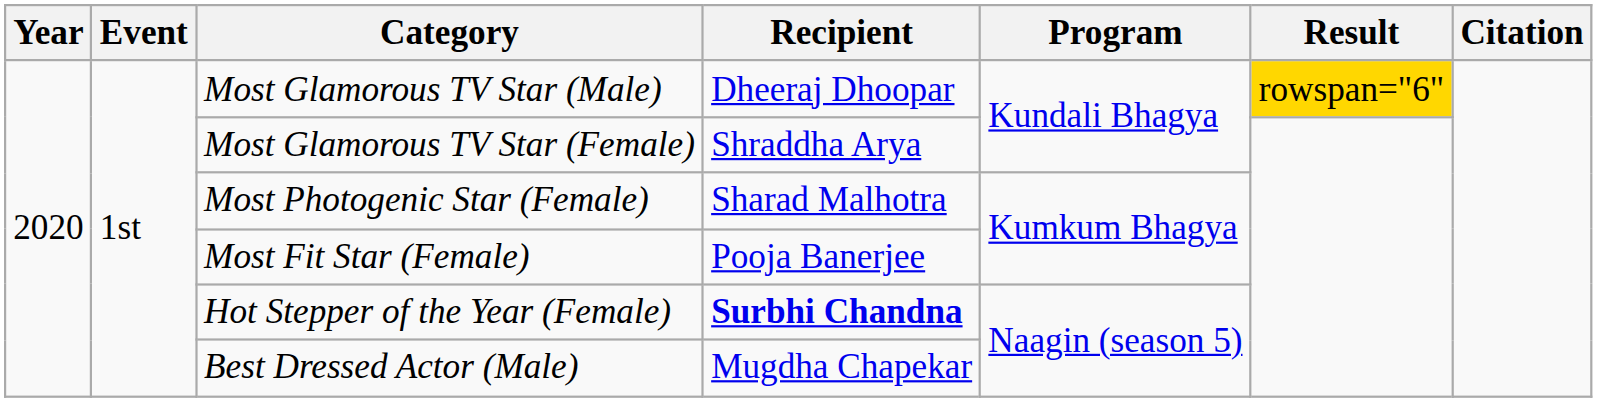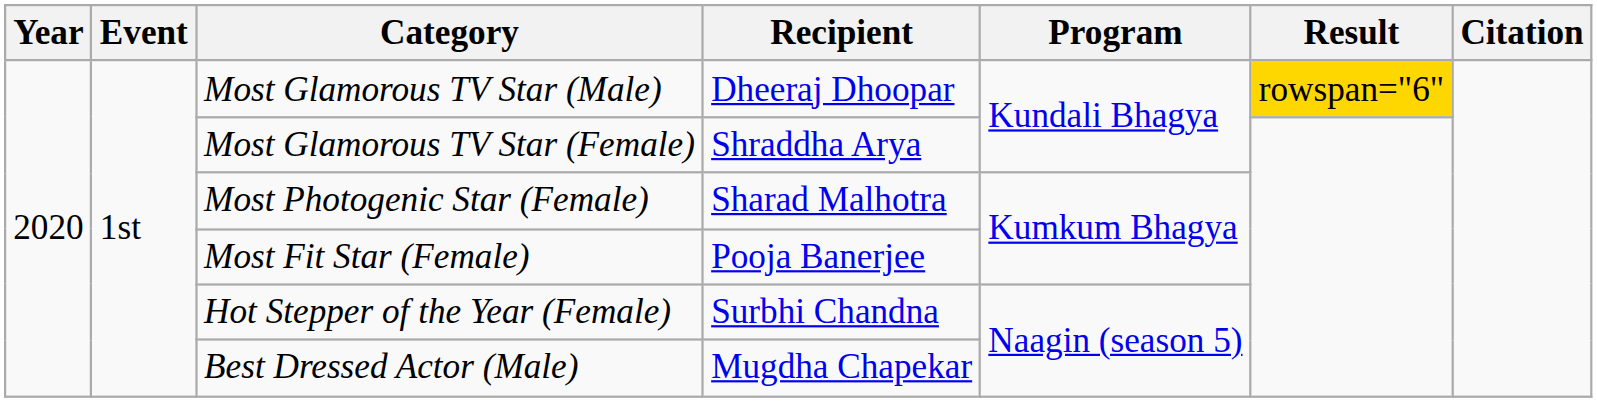(837, 311) bold -> (825, 311) normal
